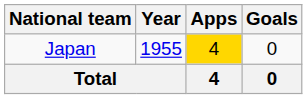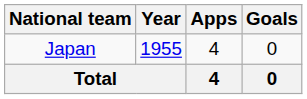(214, 49) gold background -> (214, 49) no background
